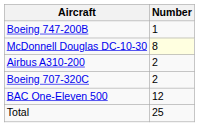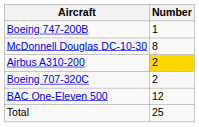(155, 46) lightyellow background -> (155, 46) no background
(155, 63) no background -> (155, 63) gold background
